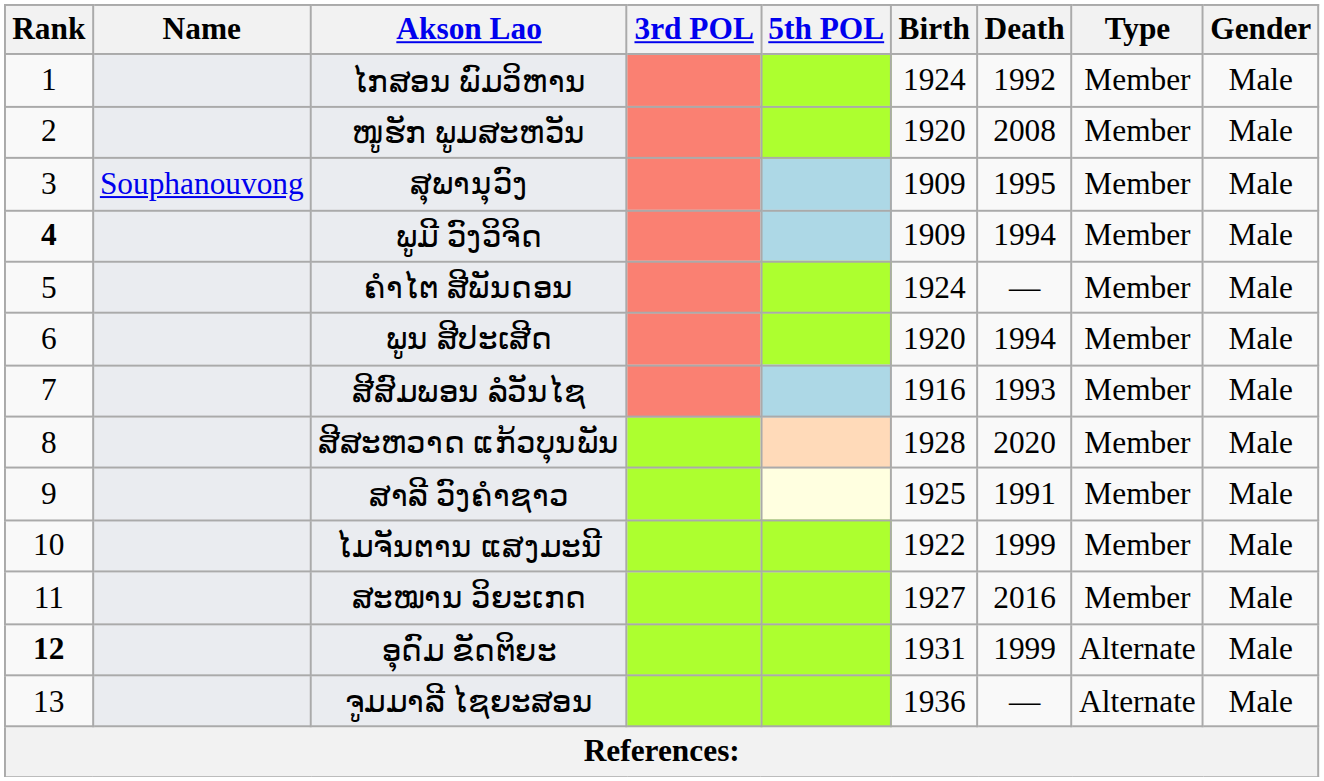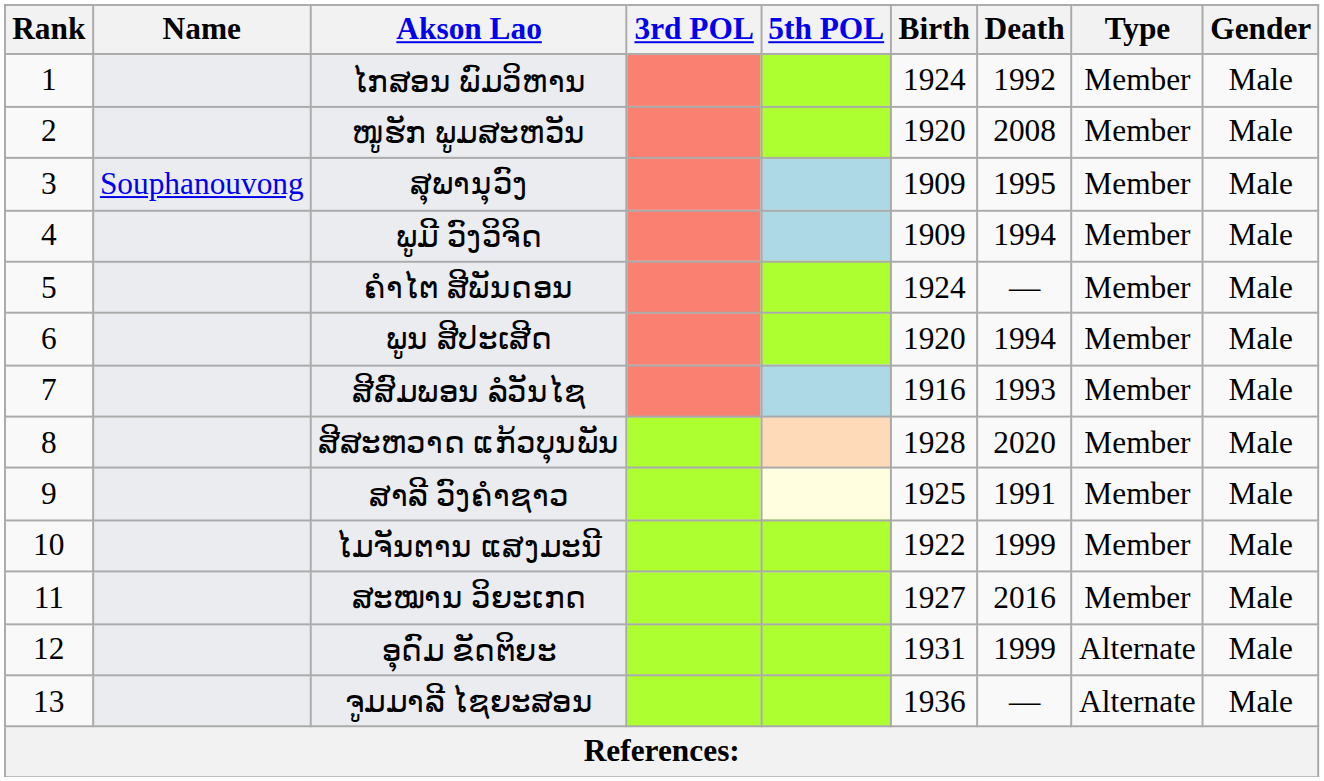(49, 235) bold -> (49, 235) normal
(49, 648) bold -> (49, 648) normal
